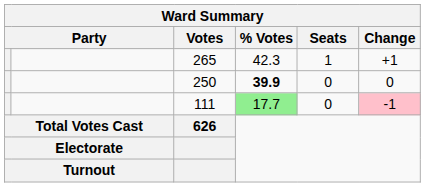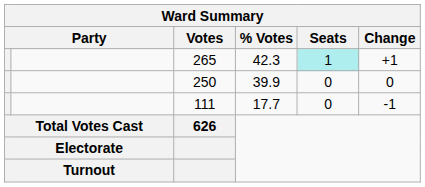(328, 60) no background -> (328, 60) paleturquoise background
(266, 82) bold -> (266, 82) normal
(266, 104) lightgreen background -> (266, 104) no background
(390, 104) pink background -> (390, 104) no background
